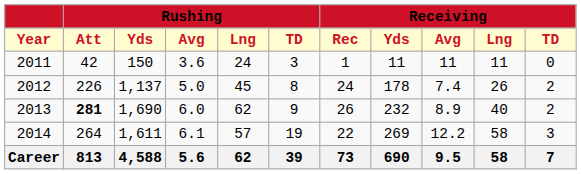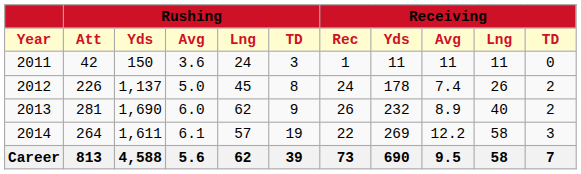(89, 110) bold -> (89, 110) normal
